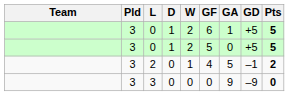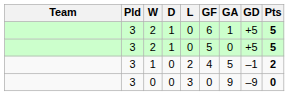columns swapped: (190, 13) <-> (153, 13)
